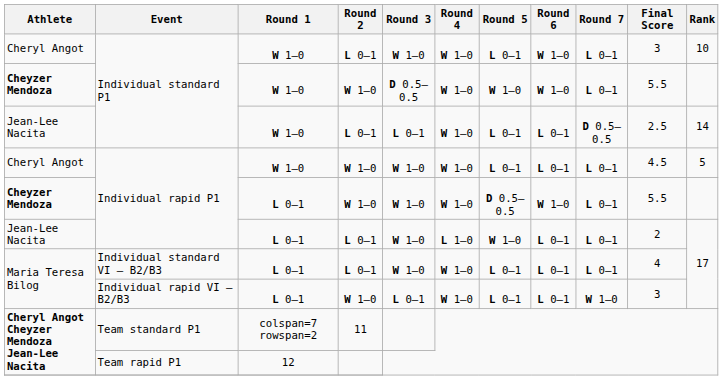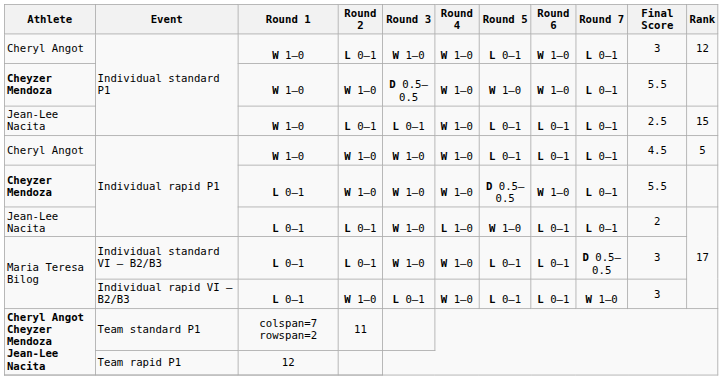(702, 49) 10 -> (702, 49) 12
(602, 133) D 0.5–0.5 -> (602, 127) L 0–1
(702, 127) 14 -> (702, 121) 15
(602, 270) L 0–1 -> (602, 264) D 0.5–0.5
(657, 264) 4 -> (657, 258) 3
